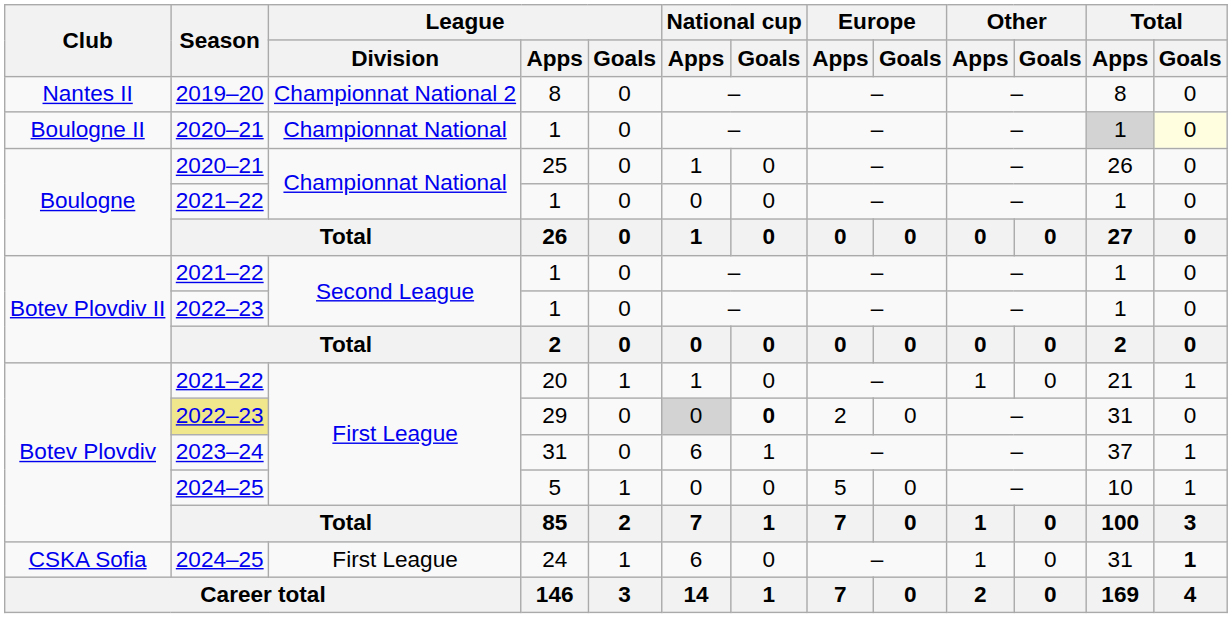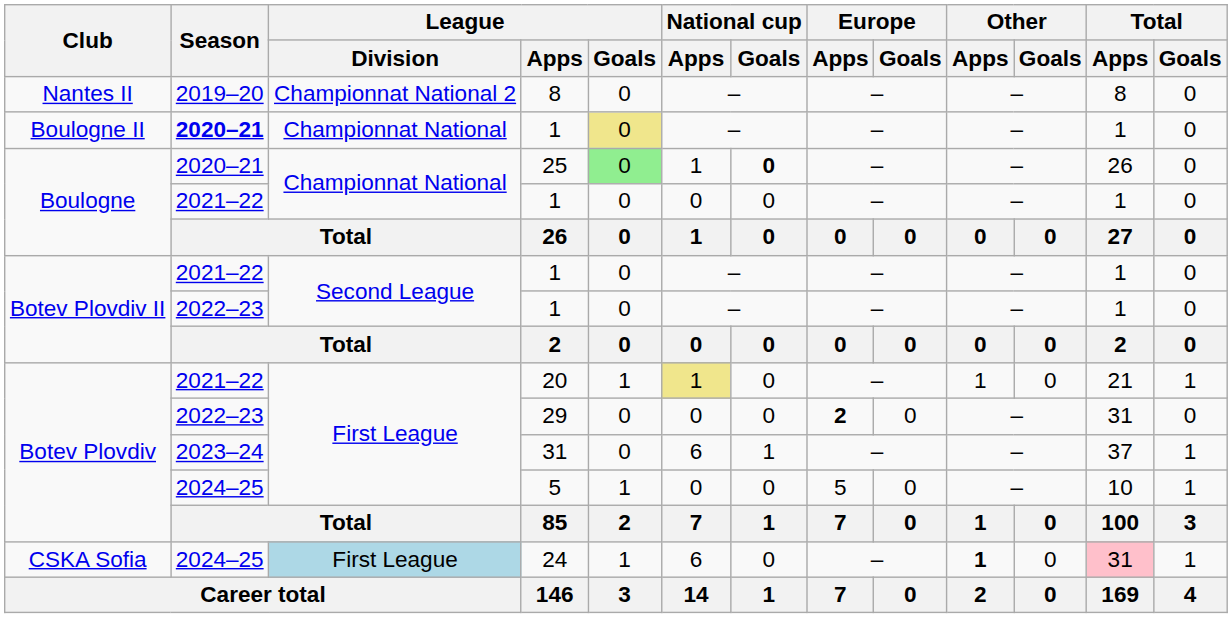(220, 129) normal -> (220, 129) bold
(625, 129) no background -> (625, 129) khaki background
(1120, 129) lightgrey background -> (1120, 129) no background
(1190, 129) lightyellow background -> (1190, 129) no background
(625, 165) no background -> (625, 165) lightgreen background
(769, 165) normal -> (769, 165) bold
(696, 380) no background -> (696, 380) khaki background
(220, 415) khaki background -> (220, 415) no background
(696, 415) lightgrey background -> (696, 415) no background
(769, 415) bold -> (769, 415) normal
(840, 415) normal -> (840, 415) bold
(395, 559) no background -> (395, 559) lightblue background
(980, 559) normal -> (980, 559) bold
(1120, 559) no background -> (1120, 559) pink background
(1190, 559) bold -> (1190, 559) normal
